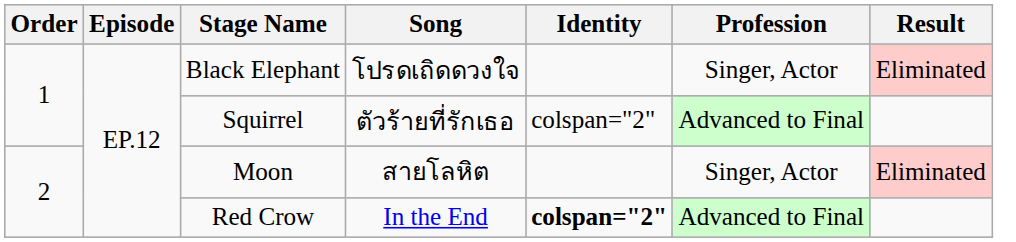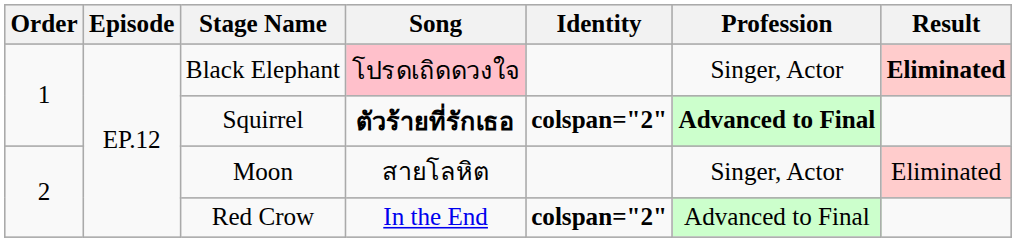(436, 70) no background -> (436, 70) pink background
(931, 69) normal -> (946, 69) bold
(436, 121) normal -> (436, 121) bold
(593, 120) normal -> (599, 120) bold
(771, 120) normal -> (777, 120) bold
